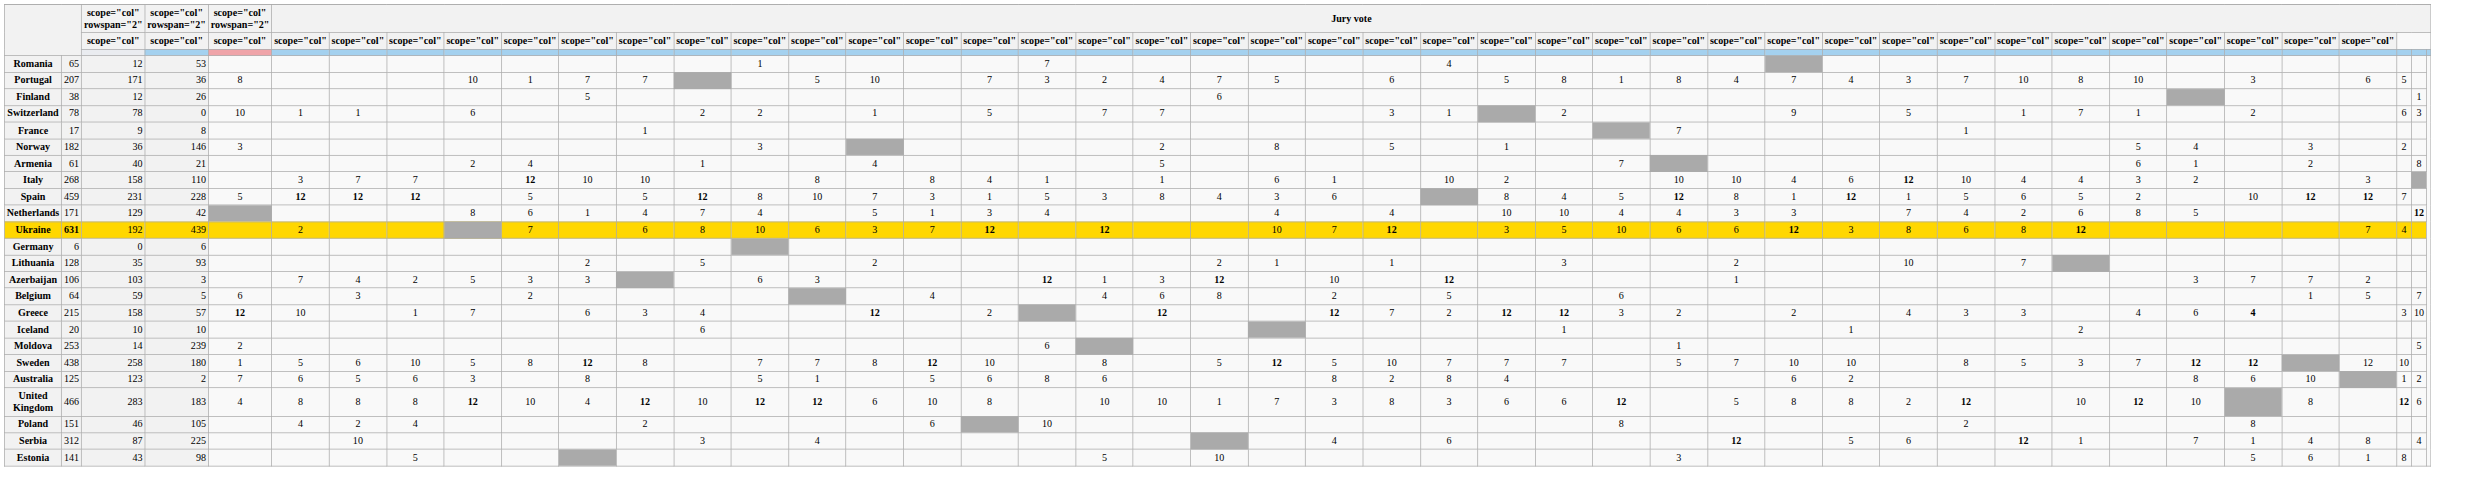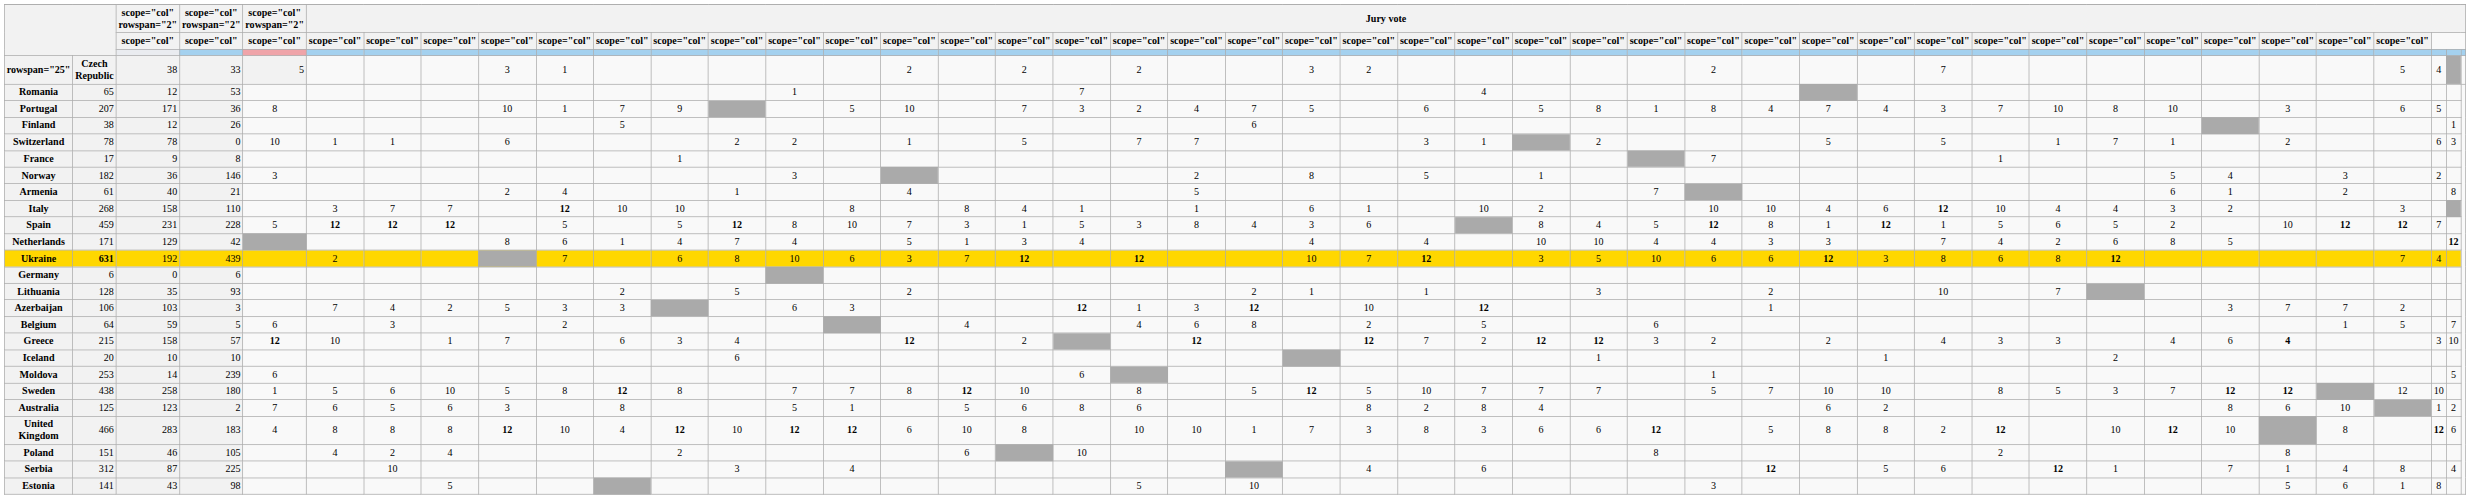+ row: (39, 69)
(645, 80) 7 -> (680, 108) 9
(1794, 113) 9 -> (1828, 141) 5
(240, 345) 2 -> (275, 374) 6
